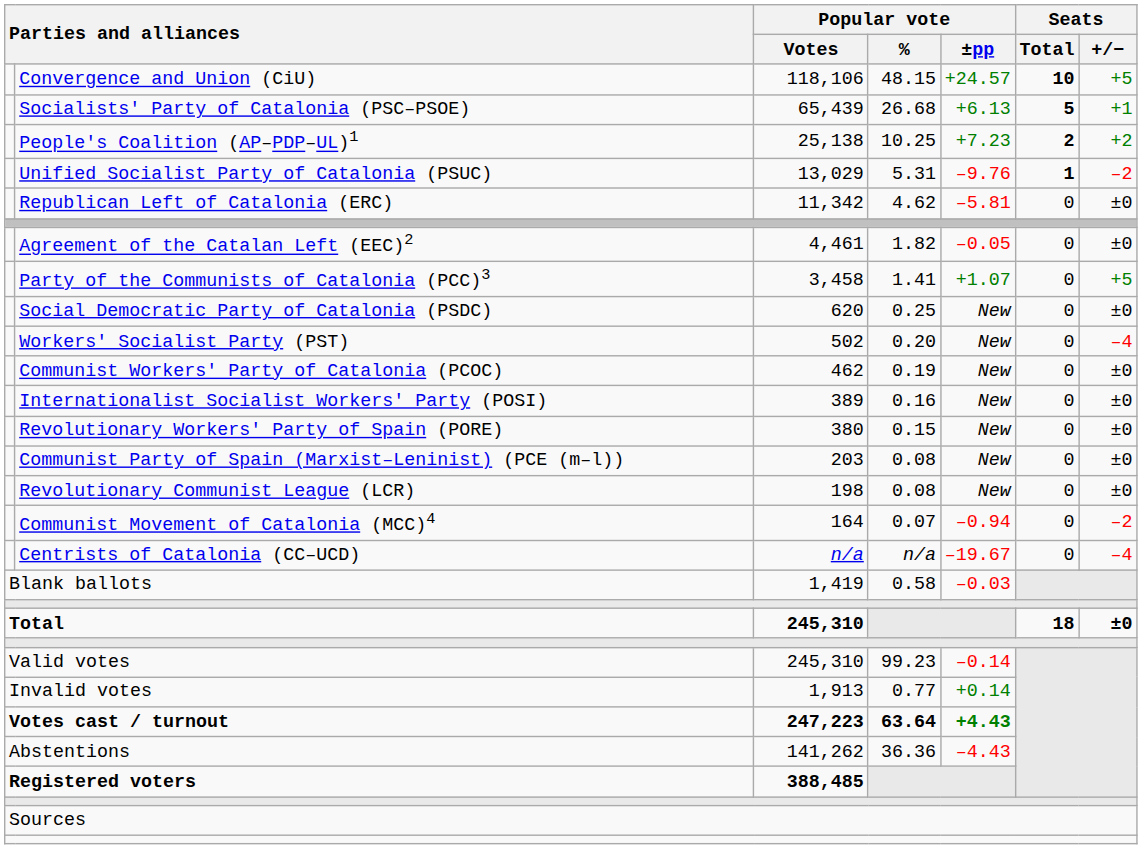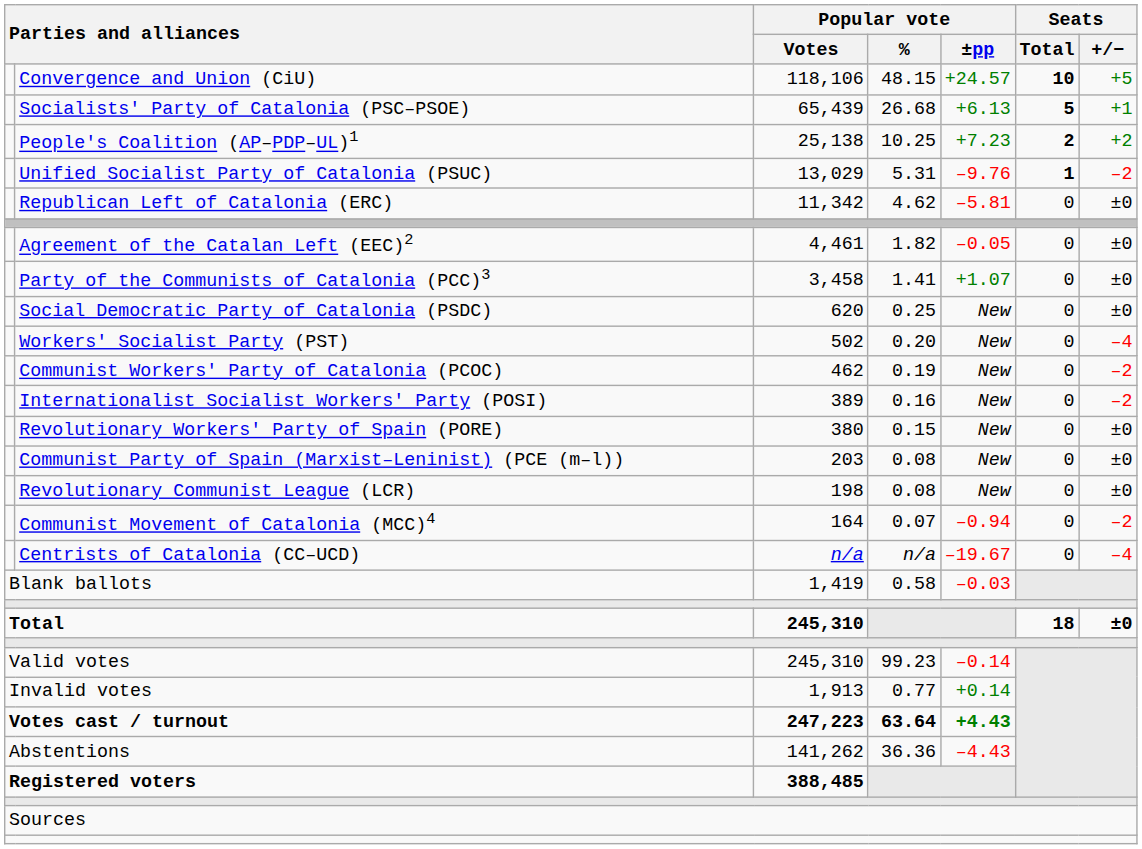(1122, 279) +5 -> (1122, 279) ±0
(1122, 371) ±0 -> (1122, 371) –2
(1122, 401) ±0 -> (1122, 401) –2
